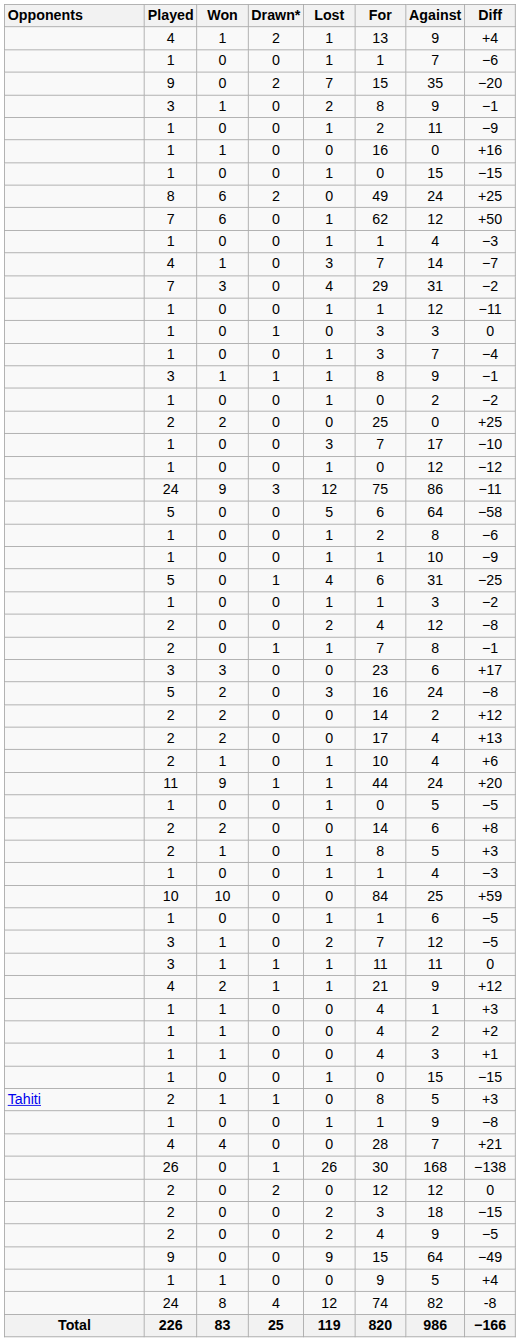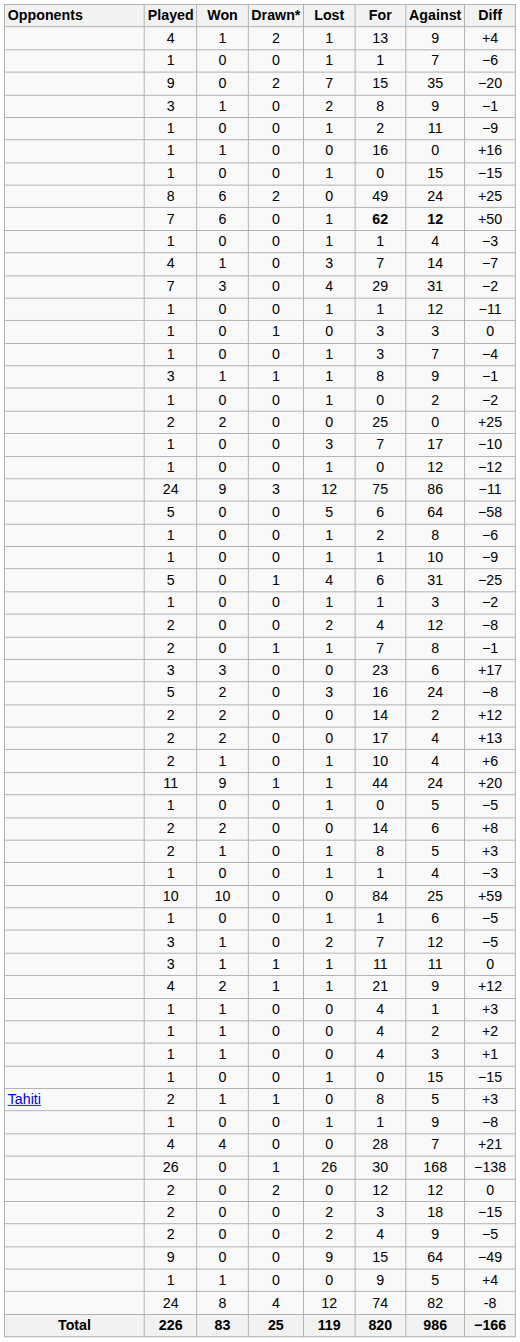(380, 219) normal -> (380, 219) bold
(435, 219) normal -> (435, 219) bold
